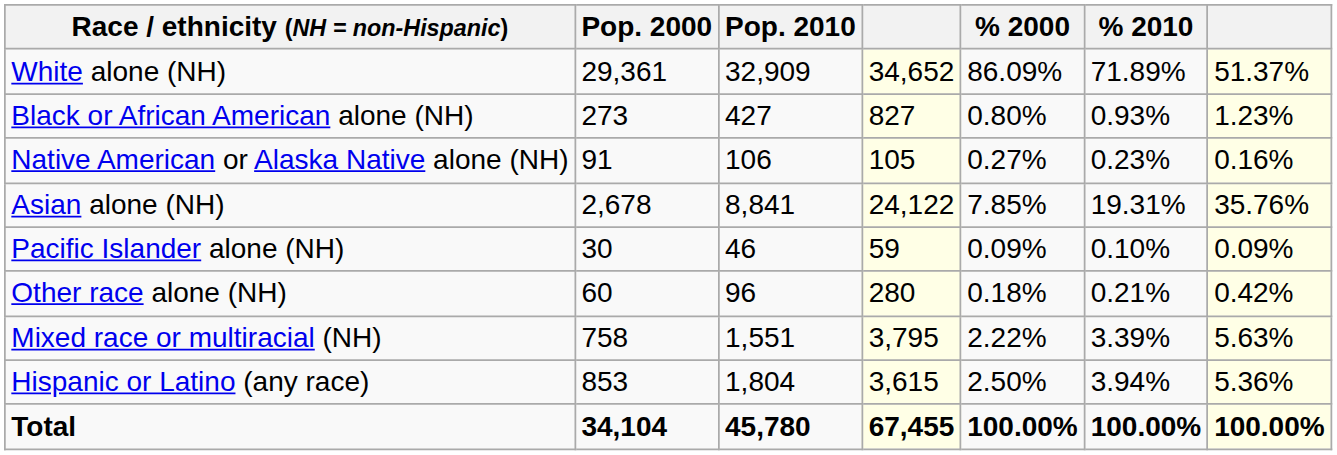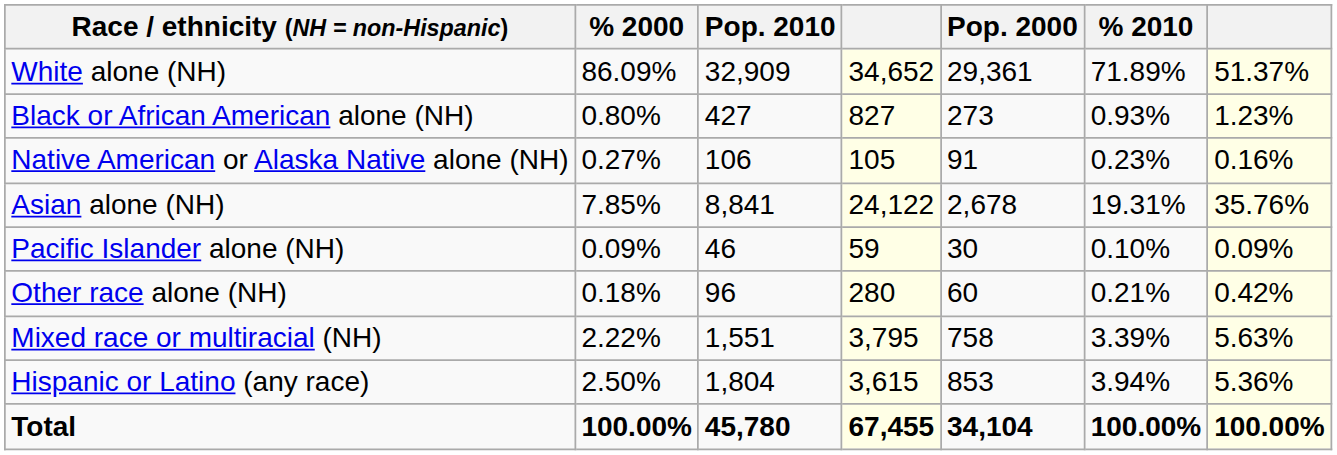columns swapped: (647, 26) <-> (1022, 26)
